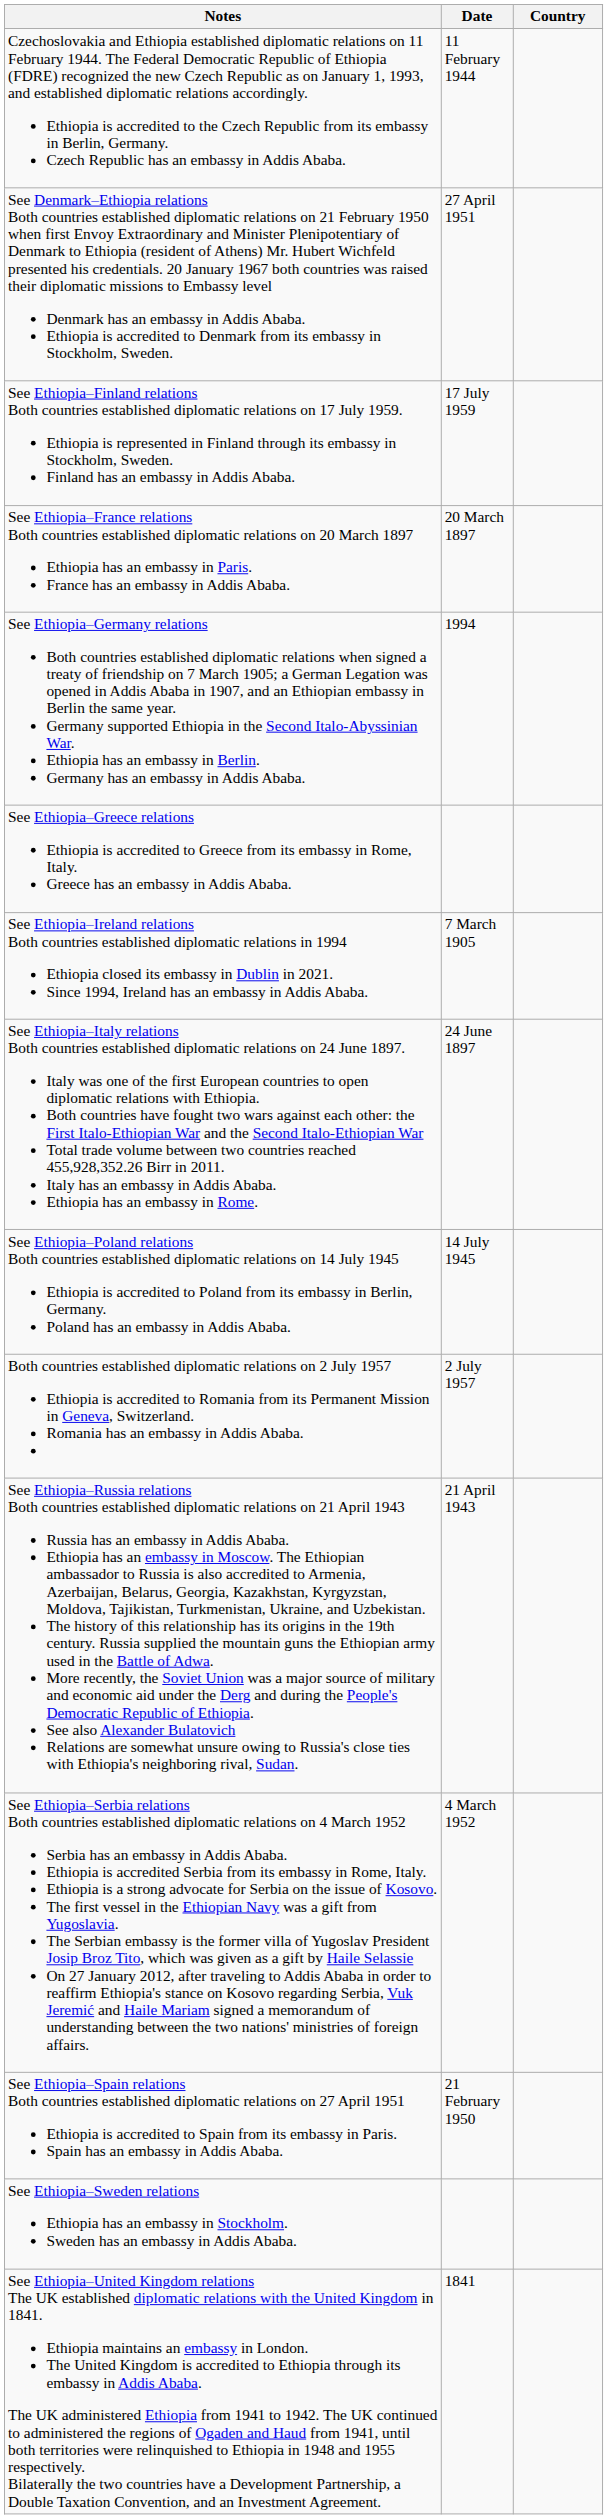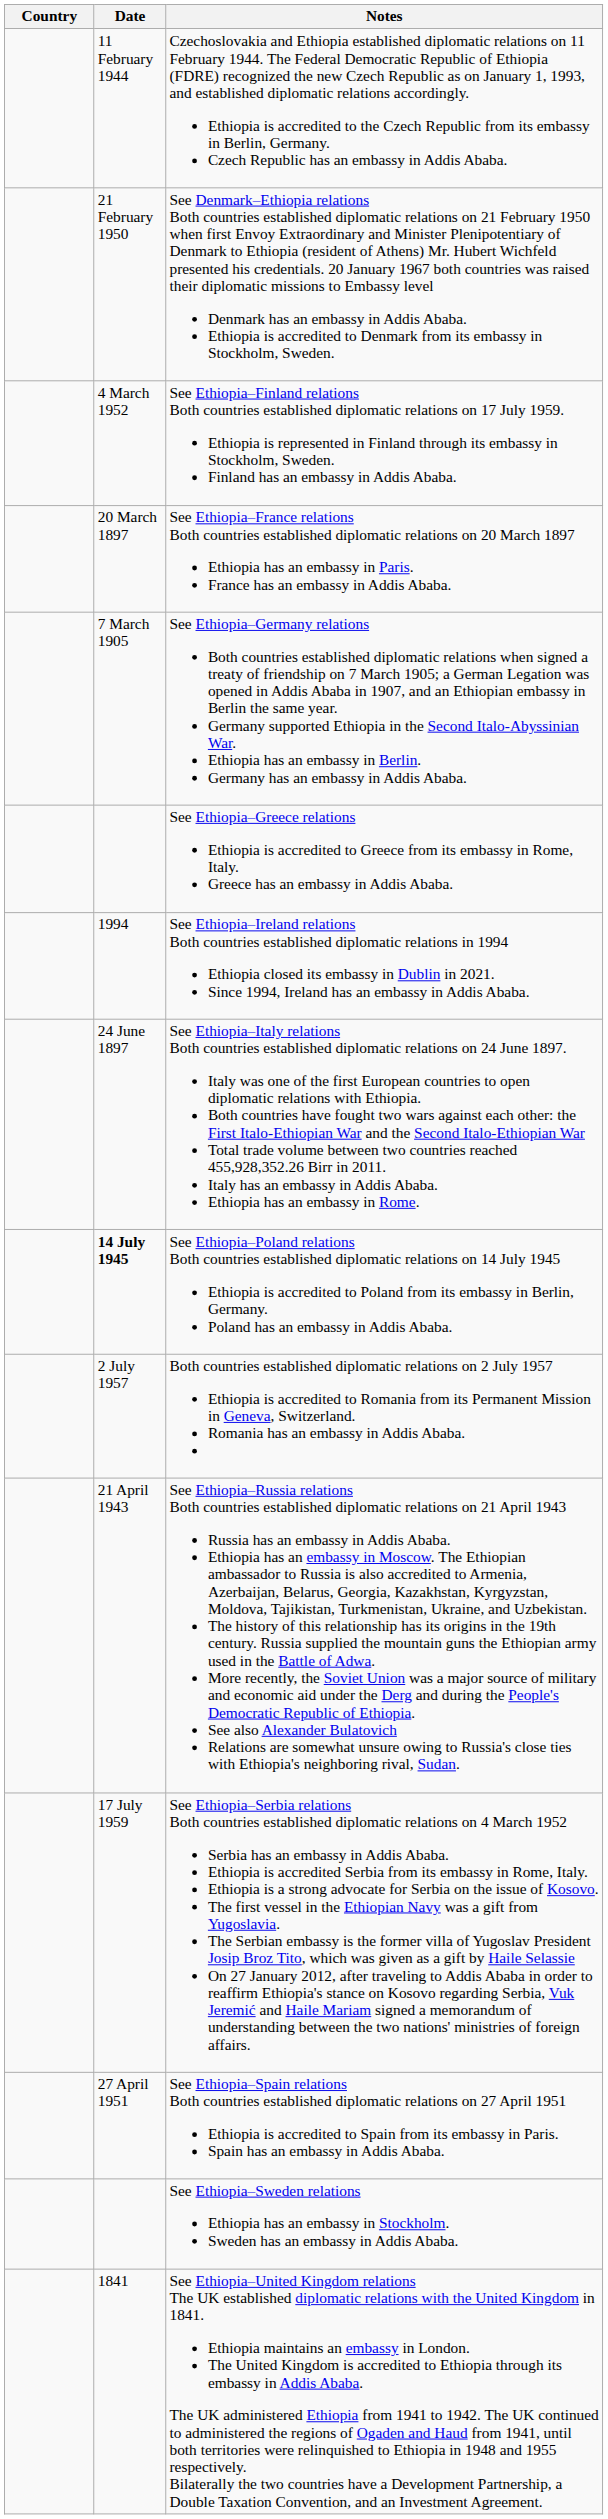columns swapped: (558, 16) <-> (223, 16)
(470, 208) 27 April 1951 -> (125, 217) 21 February 1950
(467, 401) 17 July 1959 -> (124, 401) 4 March 1952
(460, 624) 1994 -> (124, 632) 7 March 1905
(470, 933) 7 March 1905 -> (113, 924) 1994
(467, 1250) normal -> (121, 1250) bold
(470, 1813) 4 March 1952 -> (120, 1813) 17 July 1959
(472, 2101) 21 February 1950 -> (123, 2093) 27 April 1951
